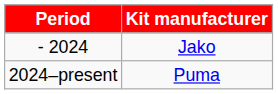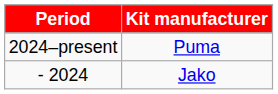rows swapped: (63, 47) <-> (63, 75)
